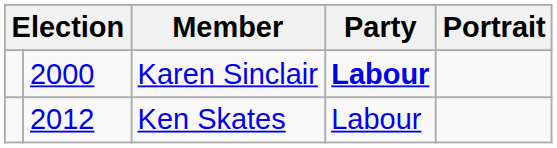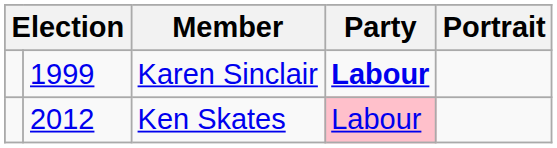(62, 73) 2000 -> (62, 73) 1999
(376, 119) no background -> (376, 119) pink background
